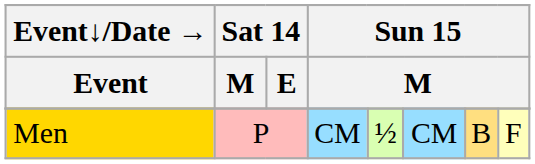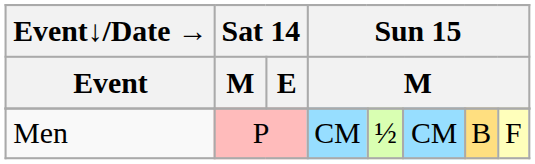(41, 133) gold background -> (41, 133) no background
